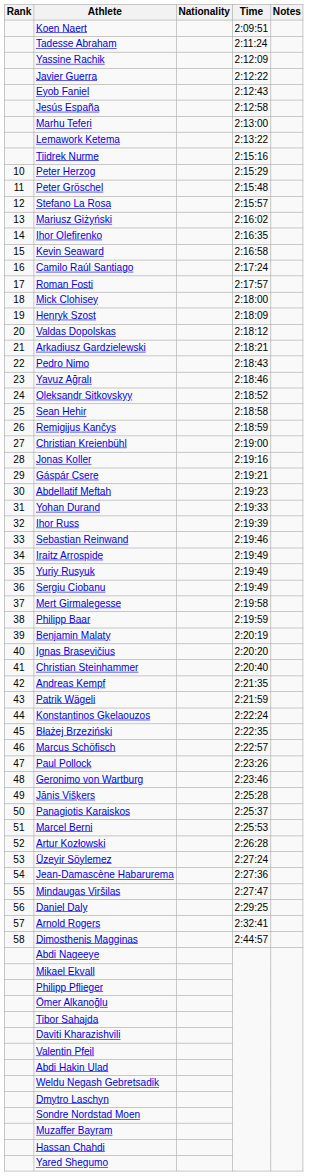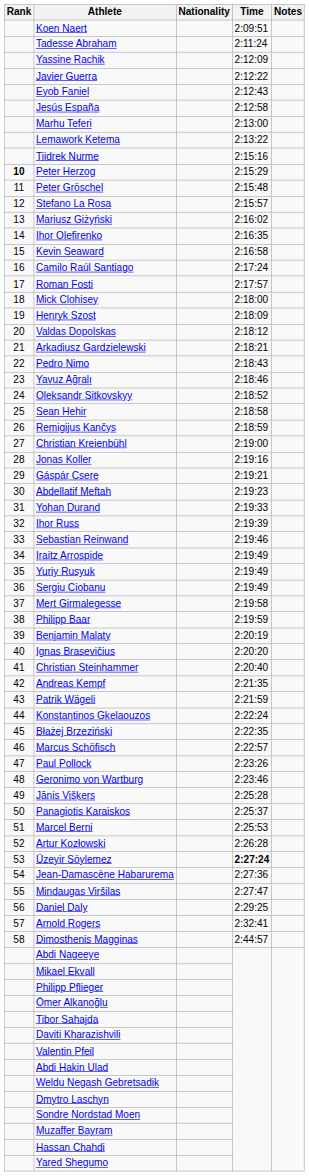(19, 172) normal -> (19, 172) bold
(251, 859) normal -> (252, 859) bold
